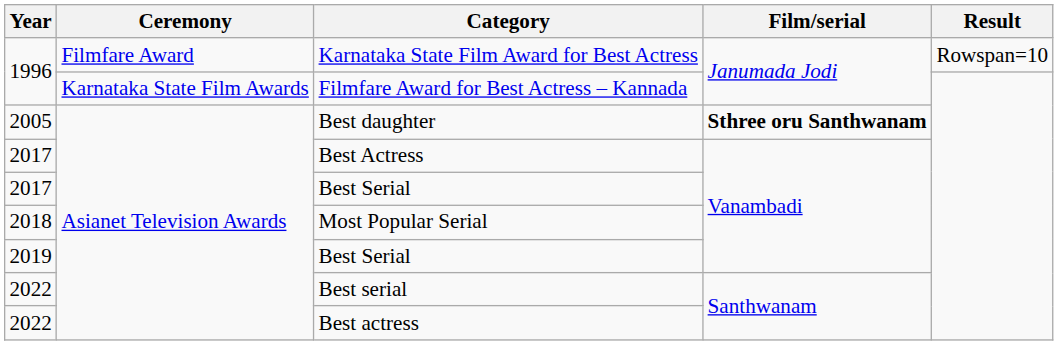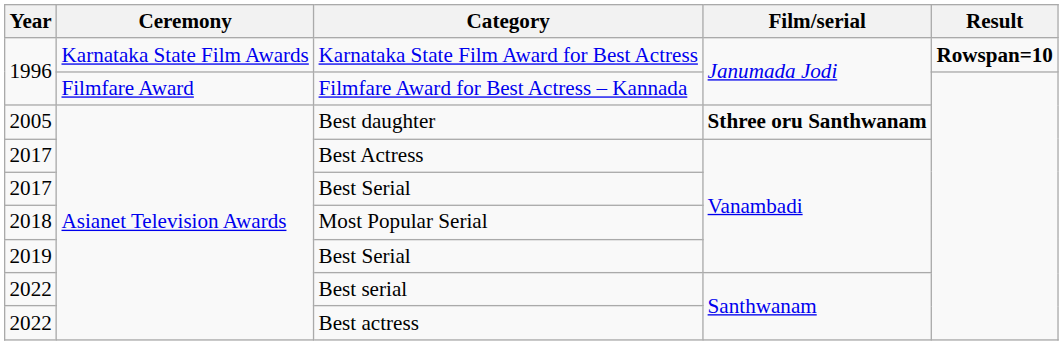(128, 54) Filmfare Award -> (185, 54) Karnataka State Film Awards
(992, 54) normal -> (995, 54) bold
(185, 88) Karnataka State Film Awards -> (128, 88) Filmfare Award
